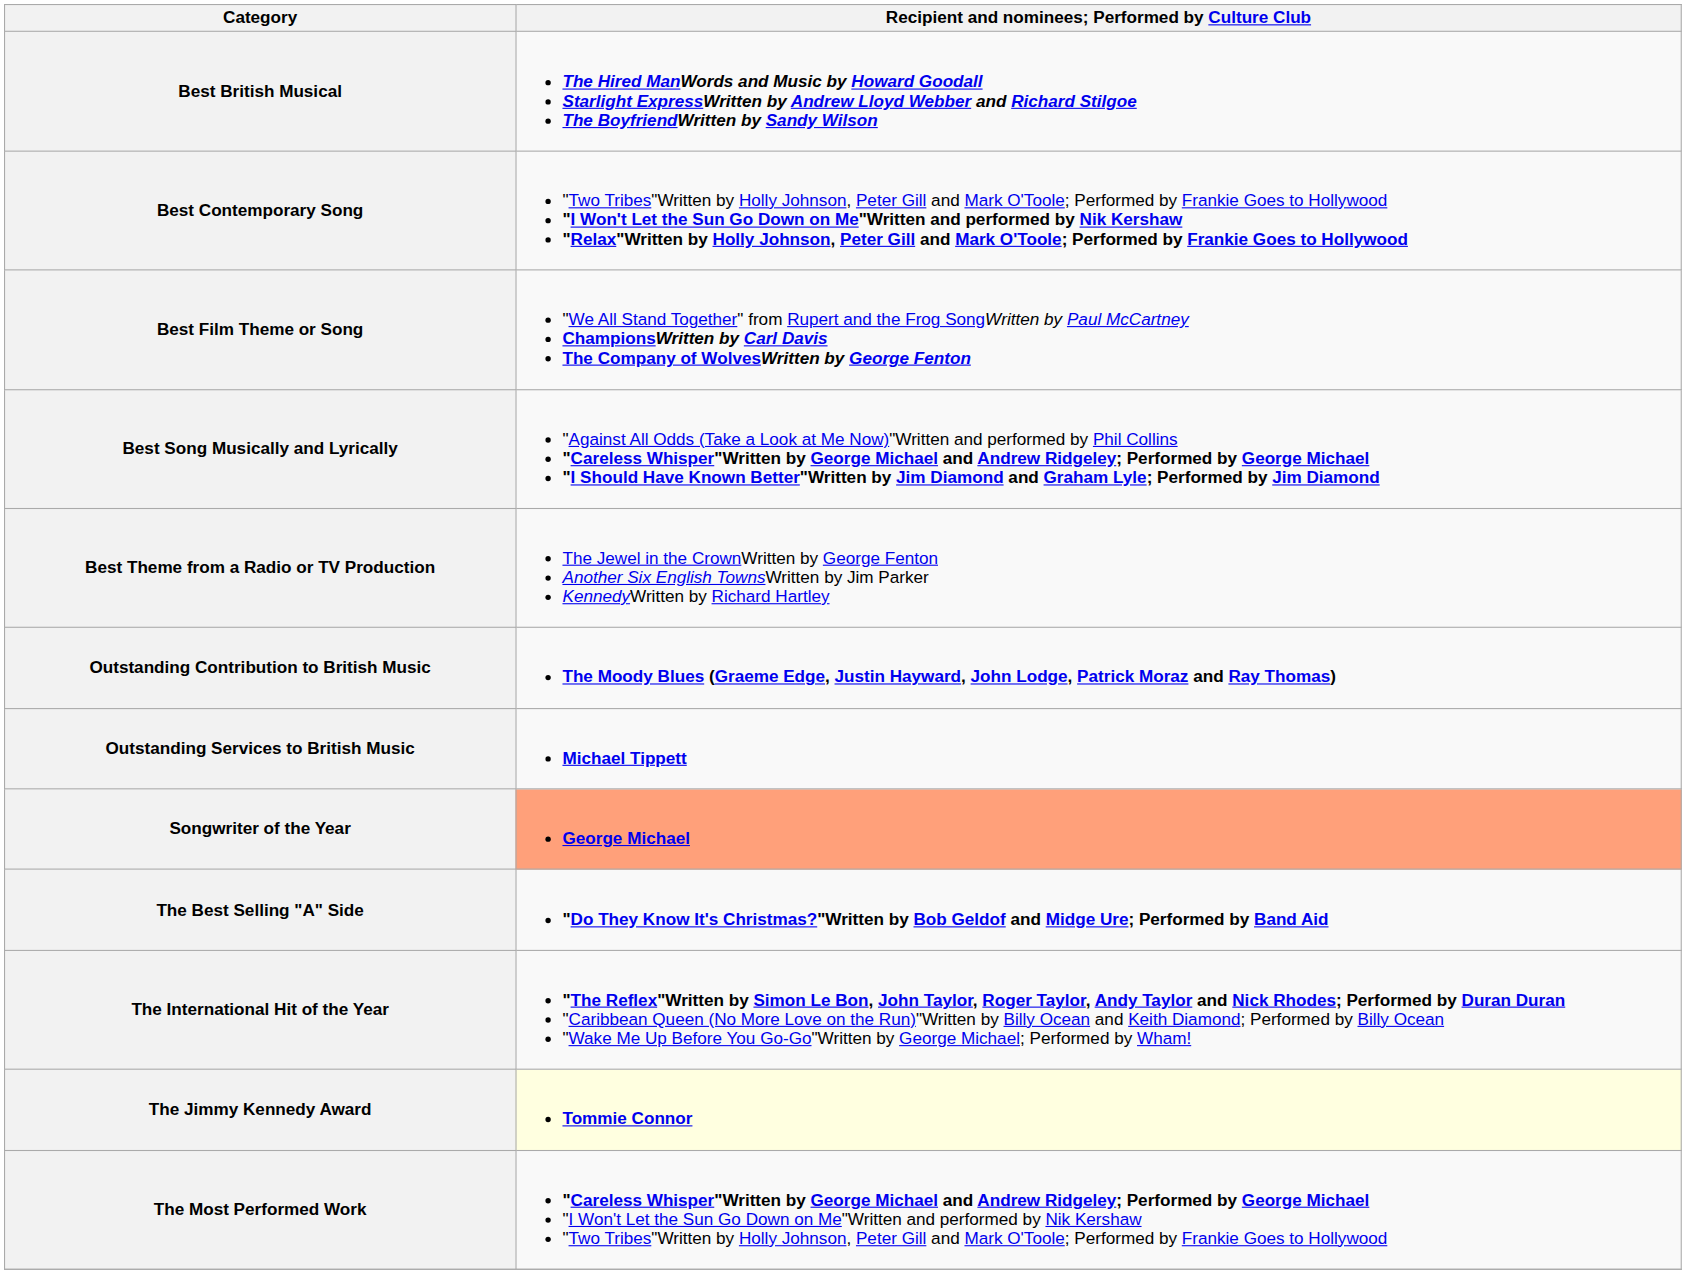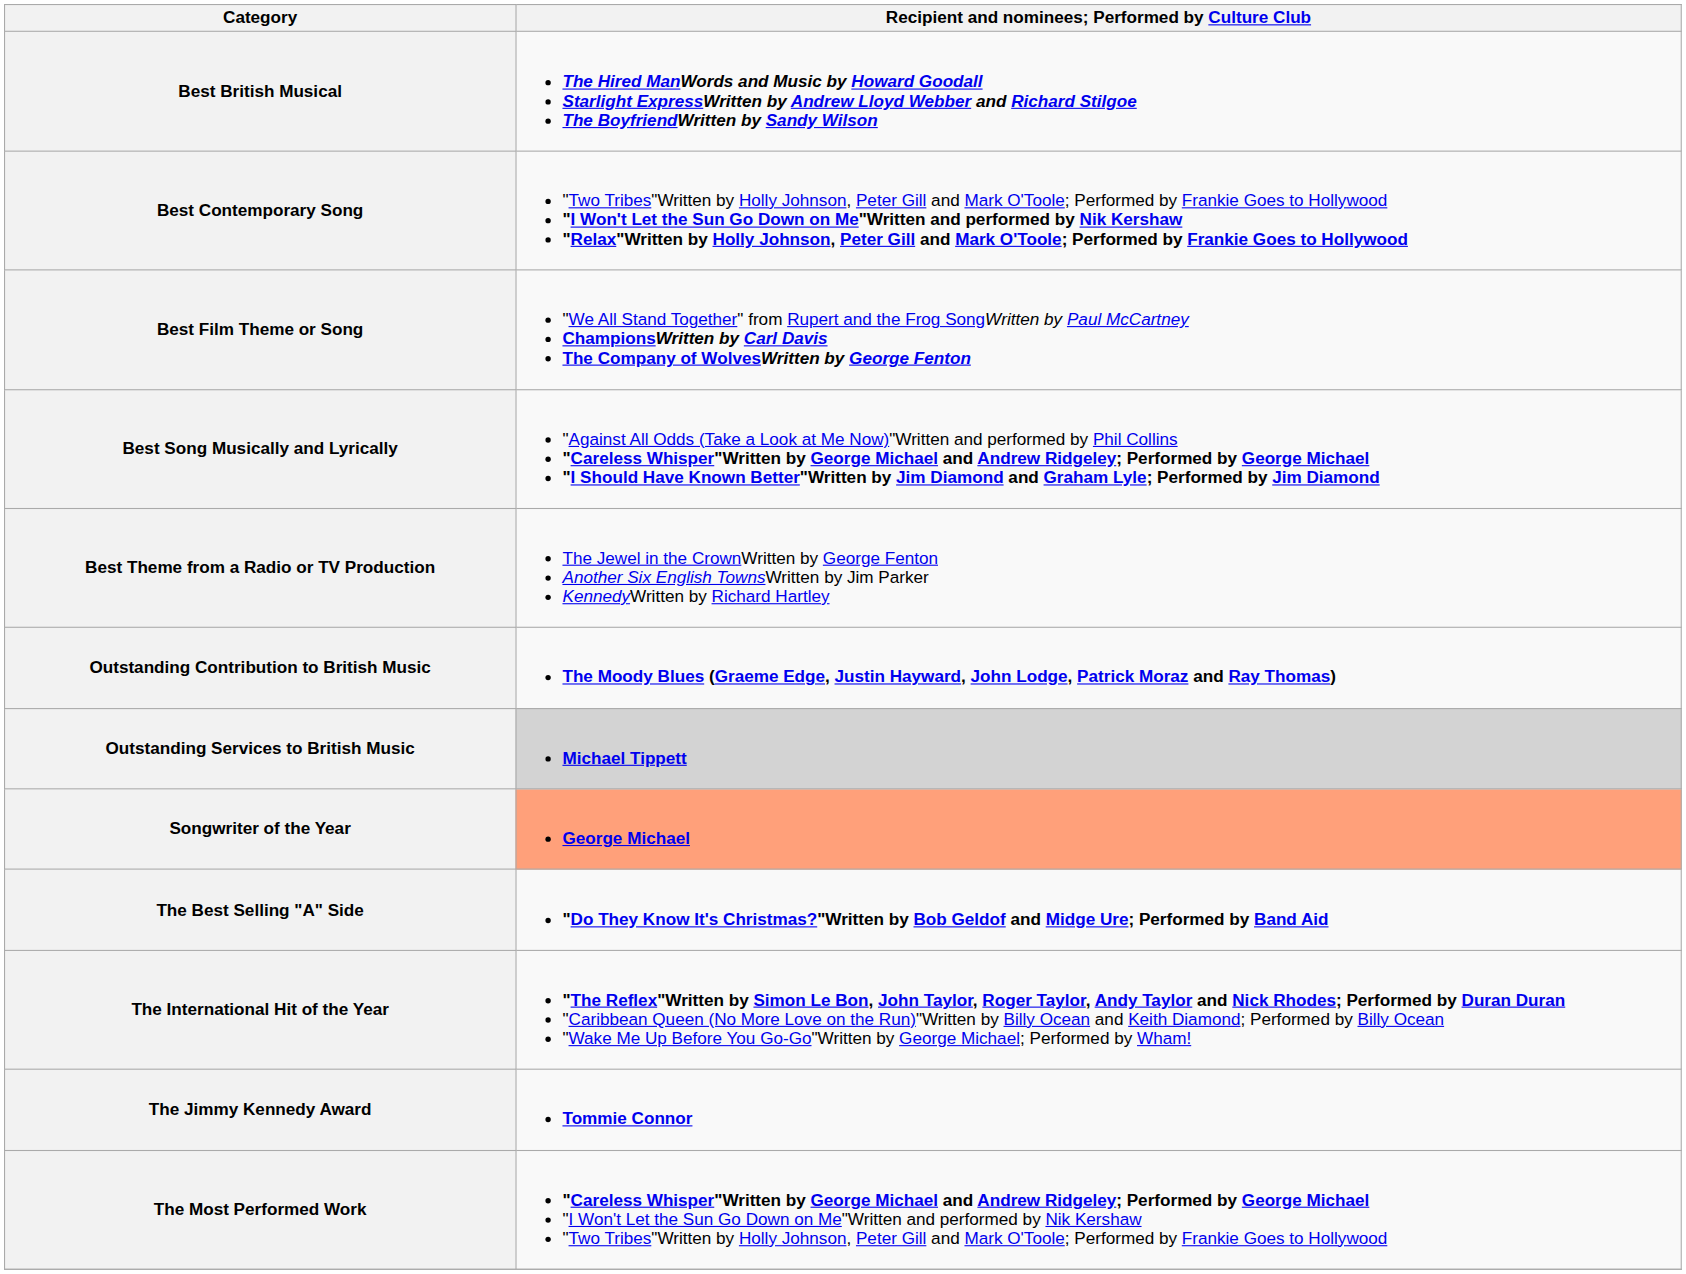(1098, 758) no background -> (1098, 758) lightgrey background
(1098, 1119) lightyellow background -> (1098, 1119) no background
